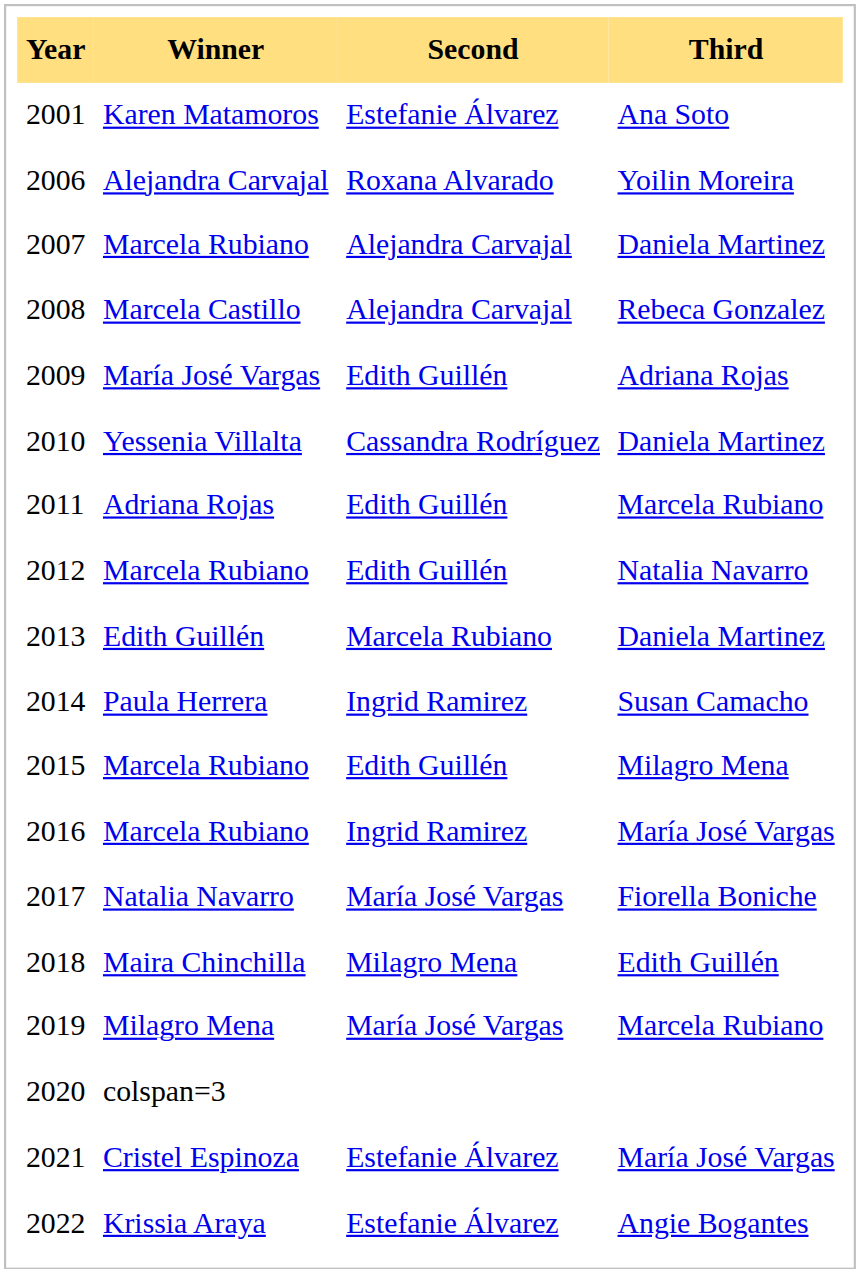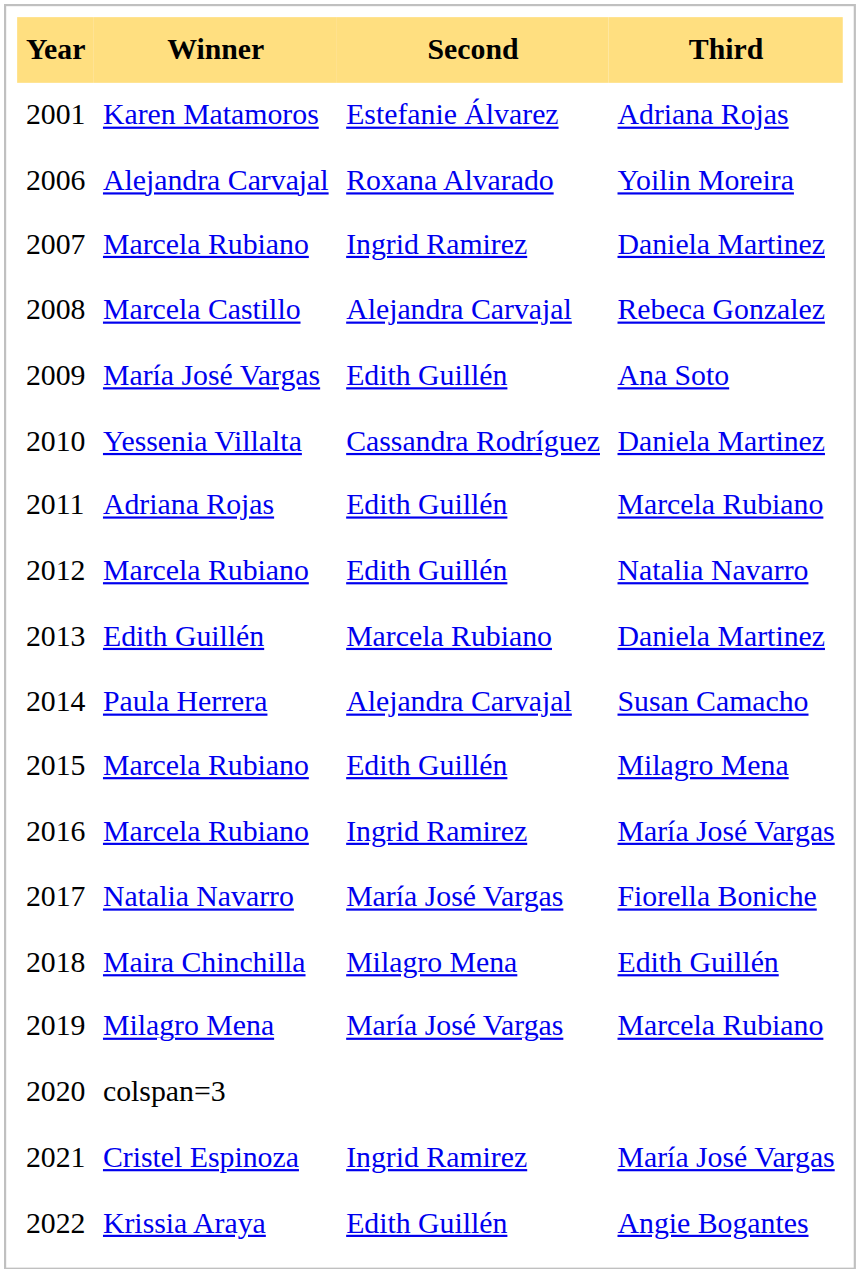(673, 114) Ana Soto -> (703, 114) Adriana Rojas
(459, 244) Alejandra Carvajal -> (437, 244) Ingrid Ramirez
(703, 375) Adriana Rojas -> (673, 375) Ana Soto
(437, 701) Ingrid Ramirez -> (459, 701) Alejandra Carvajal
(452, 1157) Estefanie Álvarez -> (437, 1157) Ingrid Ramirez
(452, 1222) Estefanie Álvarez -> (427, 1222) Edith Guillén
